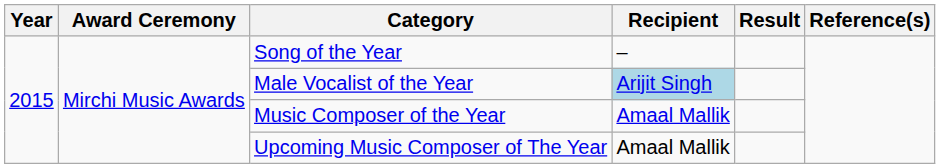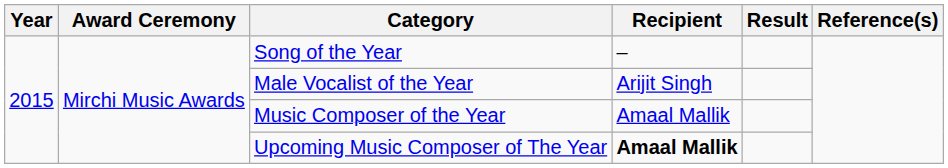(664, 83) lightblue background -> (664, 83) no background
(673, 147) normal -> (677, 147) bold
